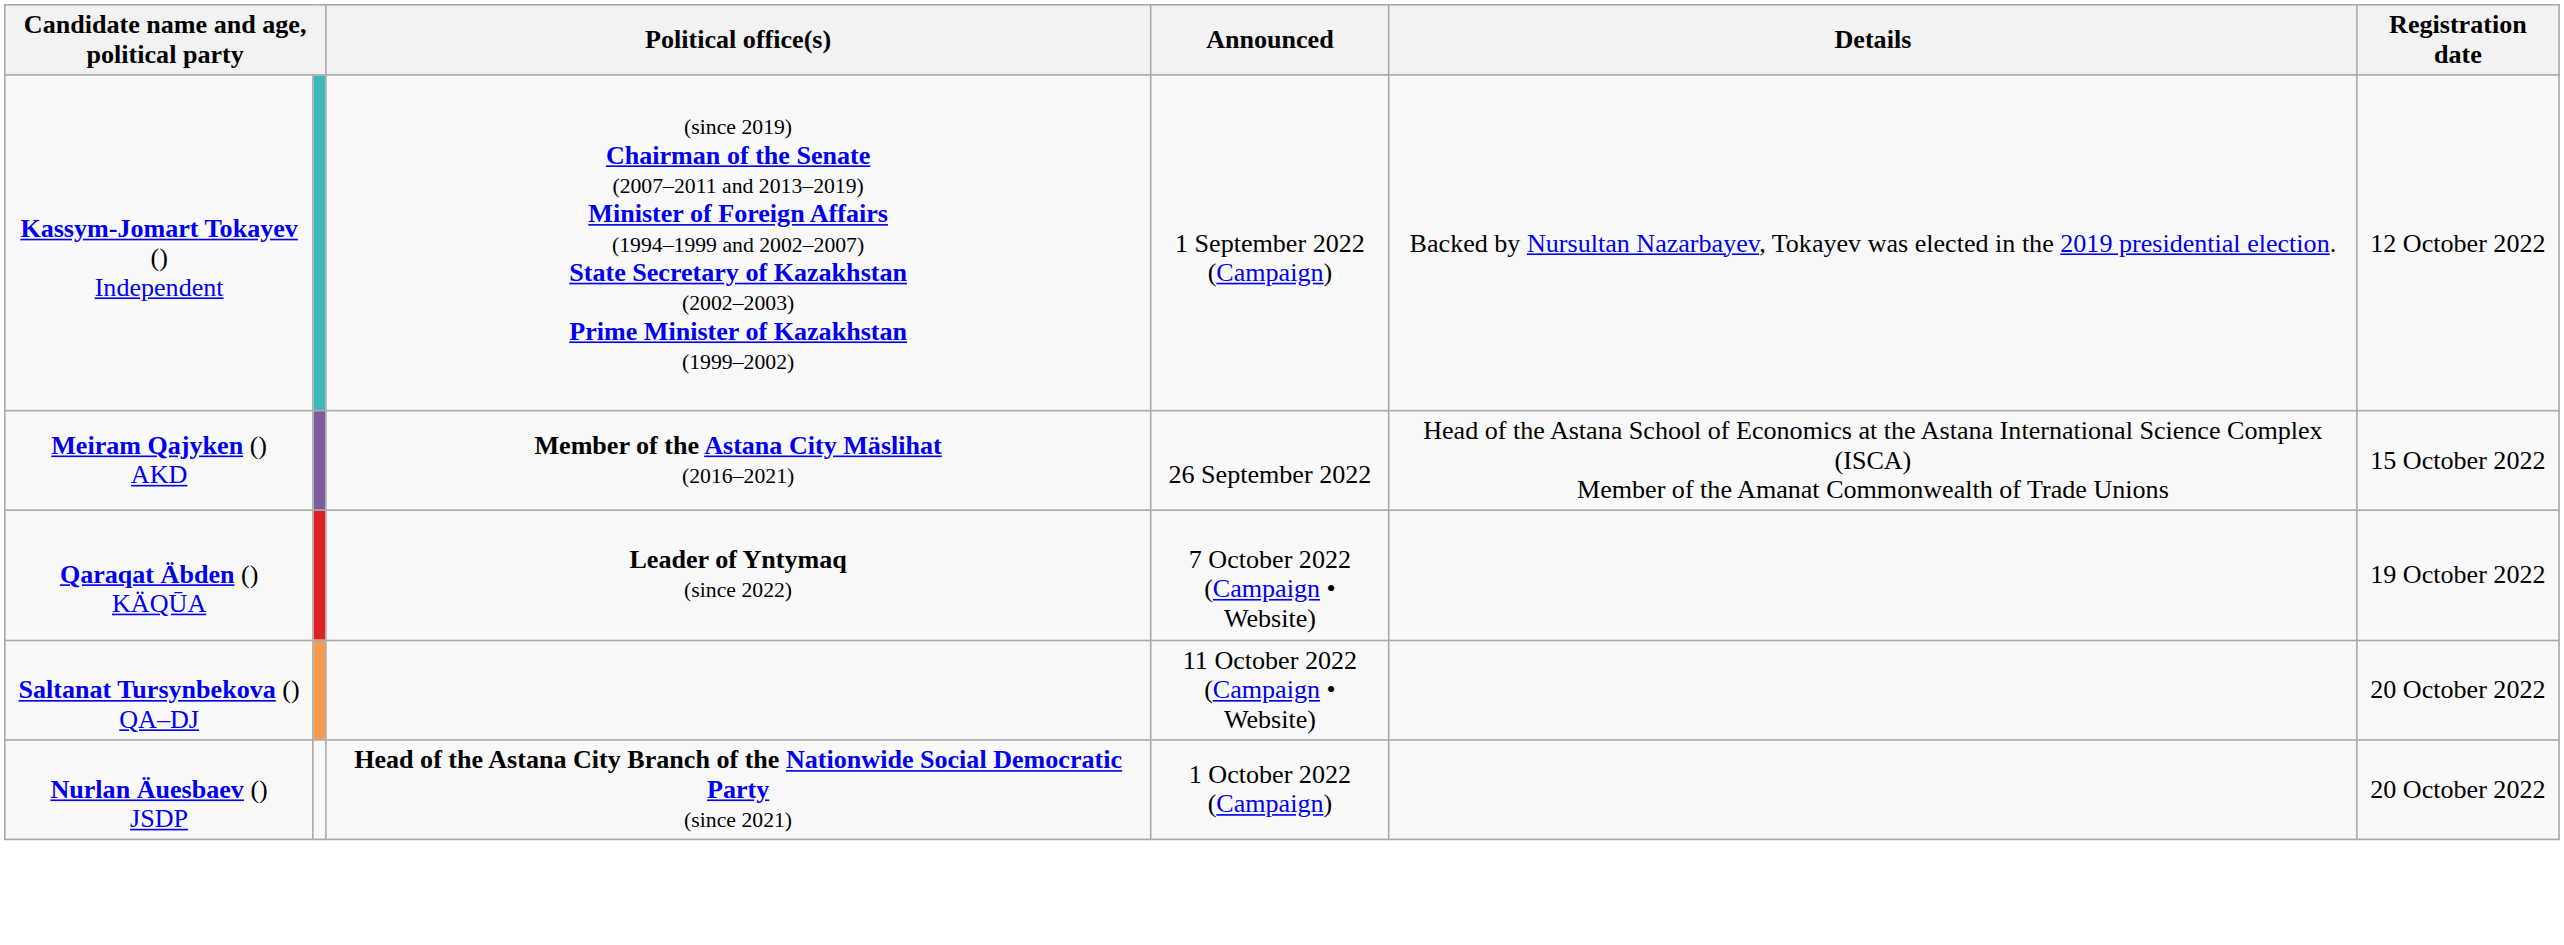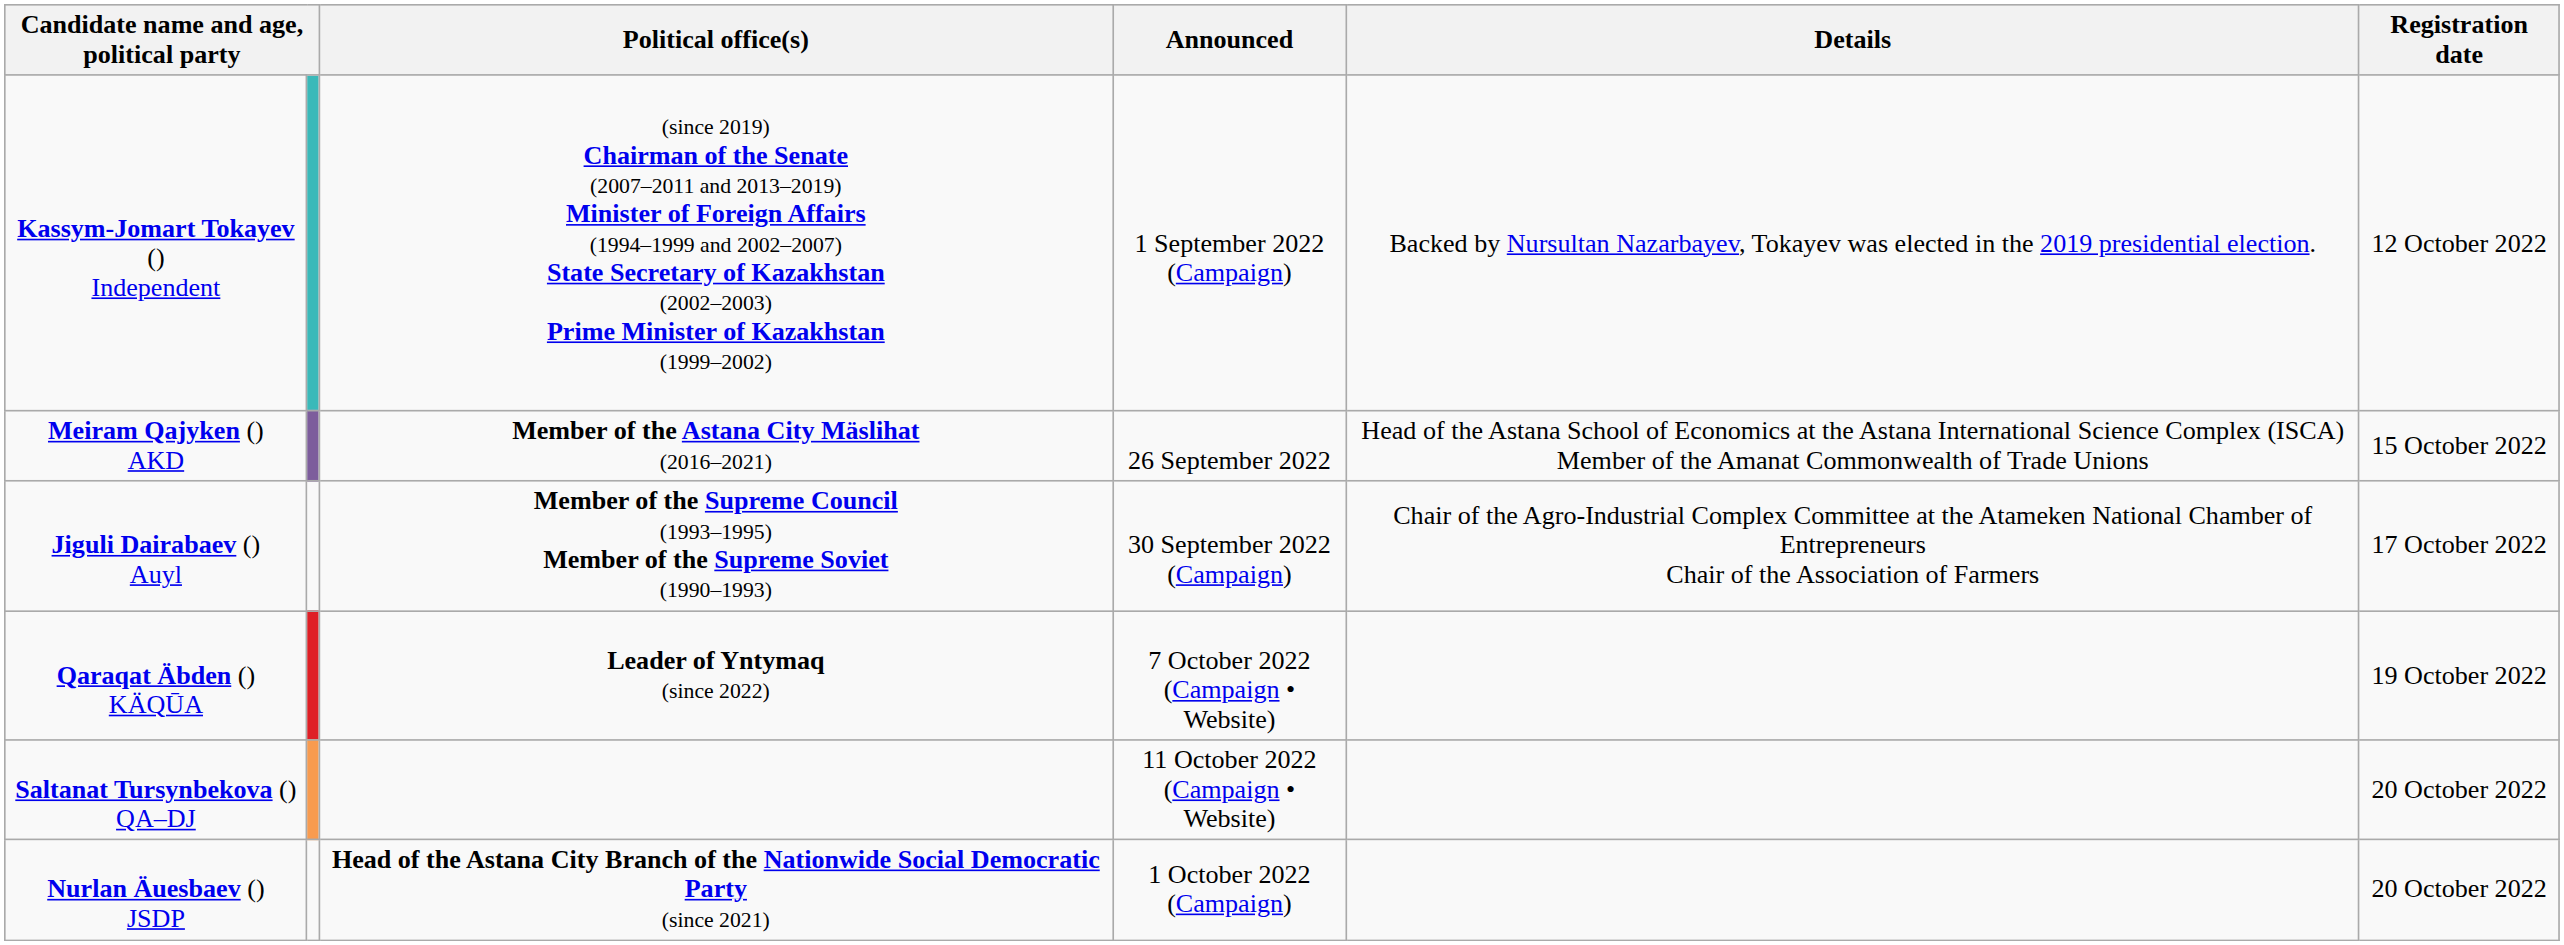+ row: (156, 560)
